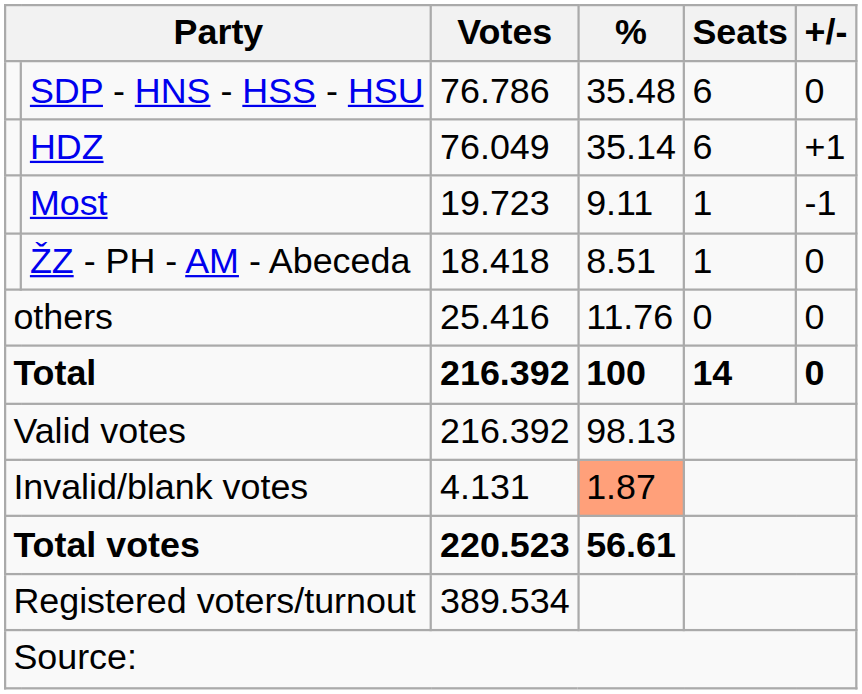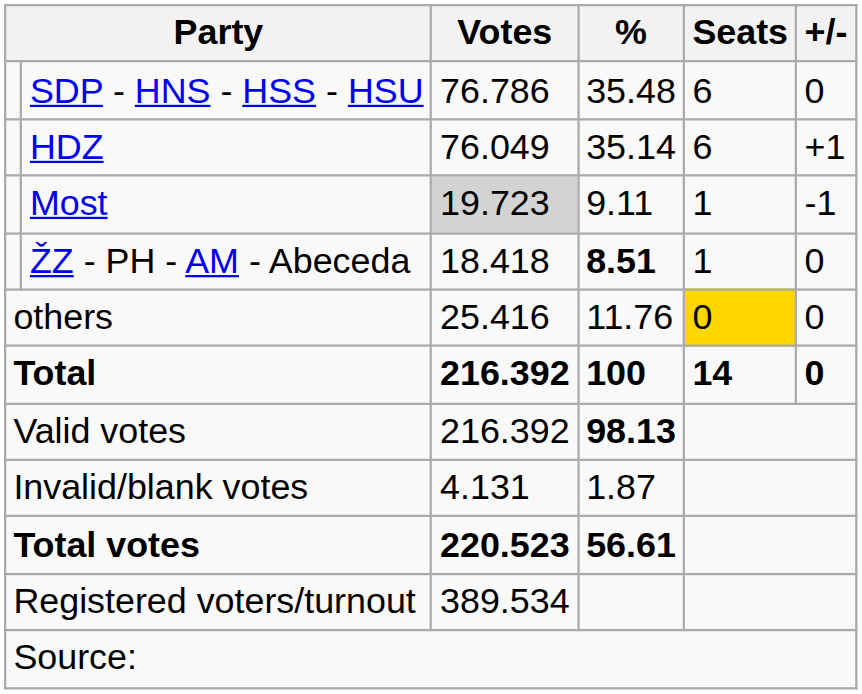(495, 203) no background -> (495, 203) lightgrey background
(621, 260) normal -> (621, 260) bold
(702, 317) no background -> (702, 317) gold background
(631, 430) normal -> (631, 430) bold
(621, 487) lightsalmon background -> (621, 487) no background
